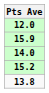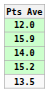(24, 81) 13.8 -> (24, 81) 13.5
